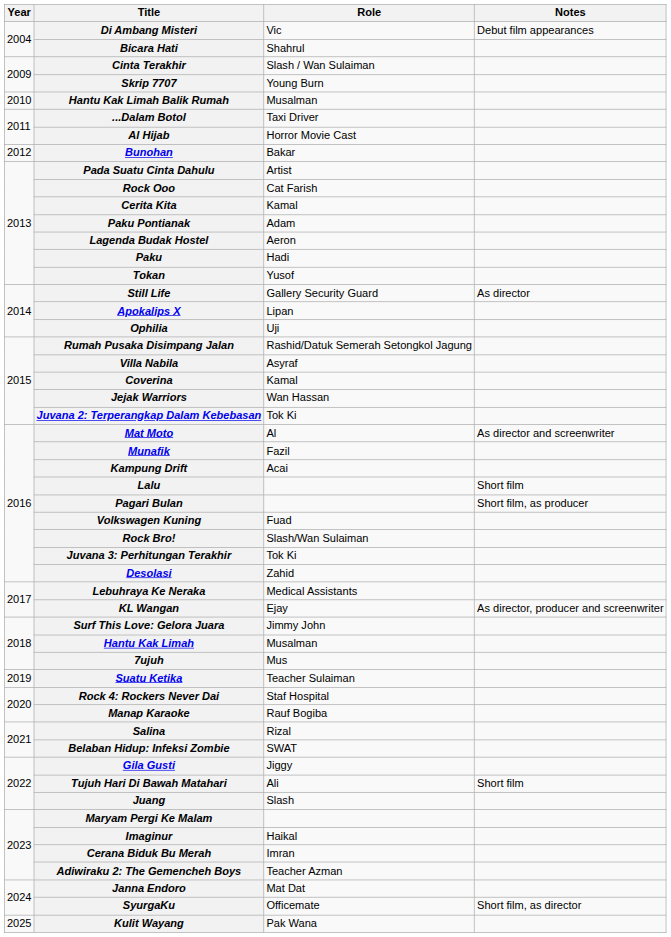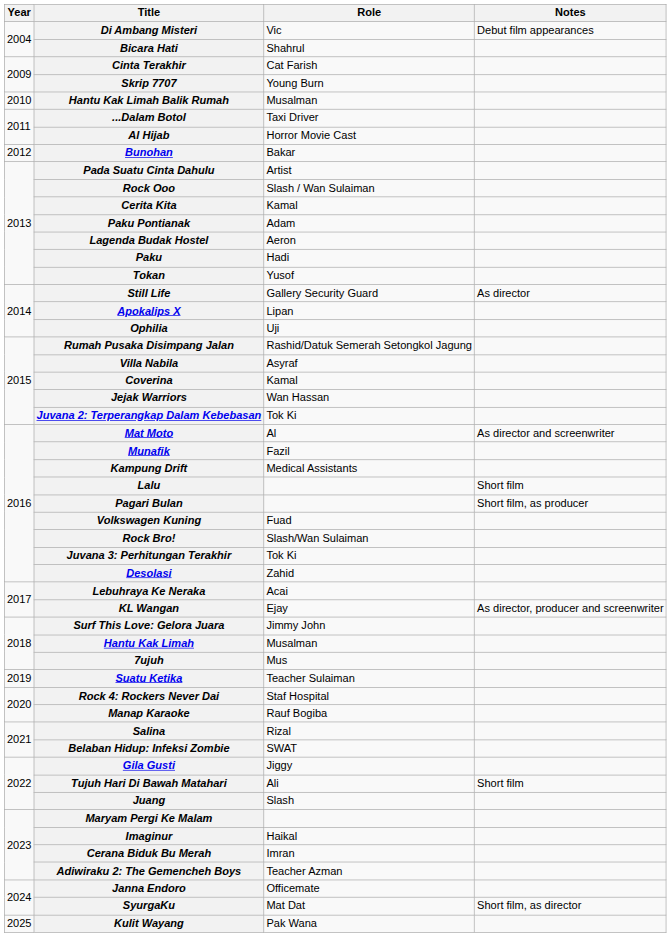(321, 65) Slash / Wan Sulaiman -> (292, 65) Cat Farish
(292, 188) Cat Farish -> (321, 188) Slash / Wan Sulaiman
(277, 468) Acai -> (312, 468) Medical Assistants
(312, 591) Medical Assistants -> (277, 591) Acai
(286, 888) Mat Dat -> (293, 888) Officemate
(293, 906) Officemate -> (286, 906) Mat Dat
